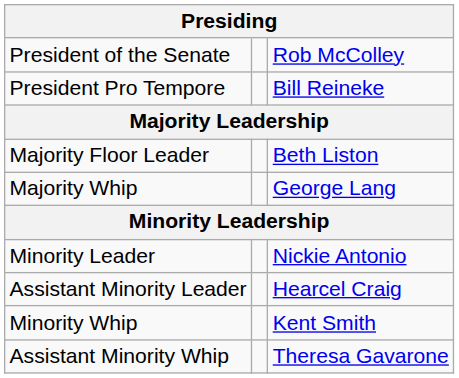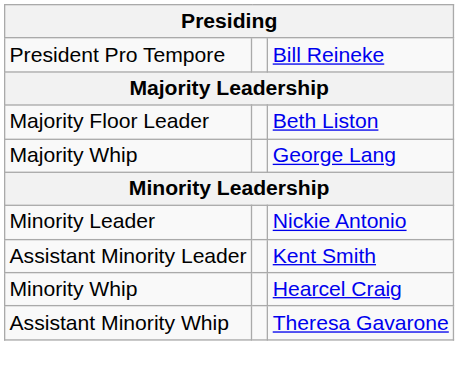- row: (120, 54)
(337, 289) Hearcel Craig -> (324, 255) Kent Smith
(324, 322) Kent Smith -> (337, 289) Hearcel Craig
